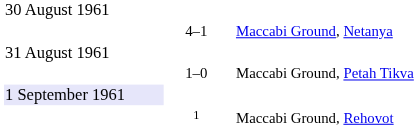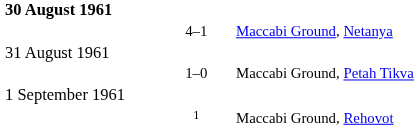(57, 9) normal -> (59, 9) bold
(65, 94) lavender background -> (65, 94) no background
